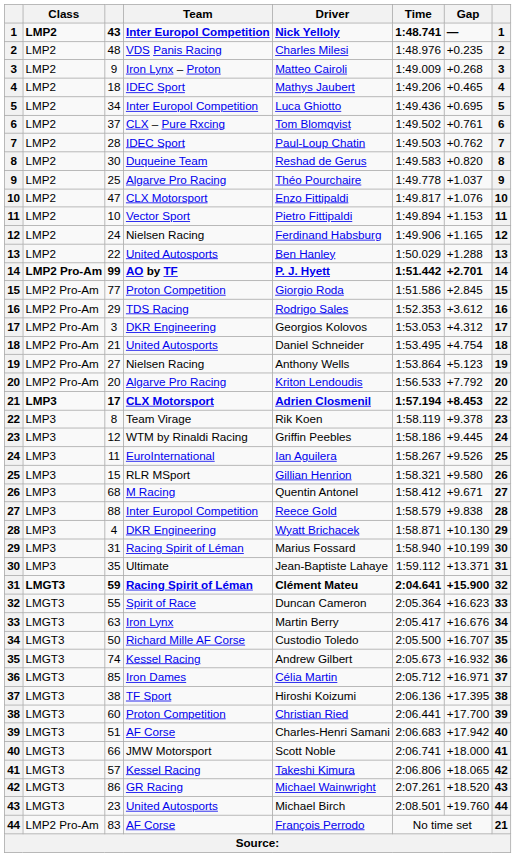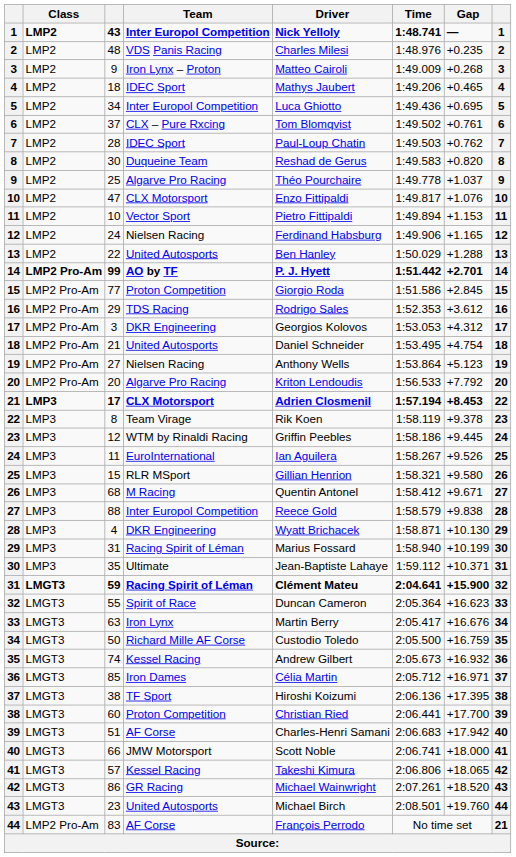(468, 567) +13.371 -> (468, 567) +10.371
(468, 641) +16.707 -> (468, 641) +16.759
